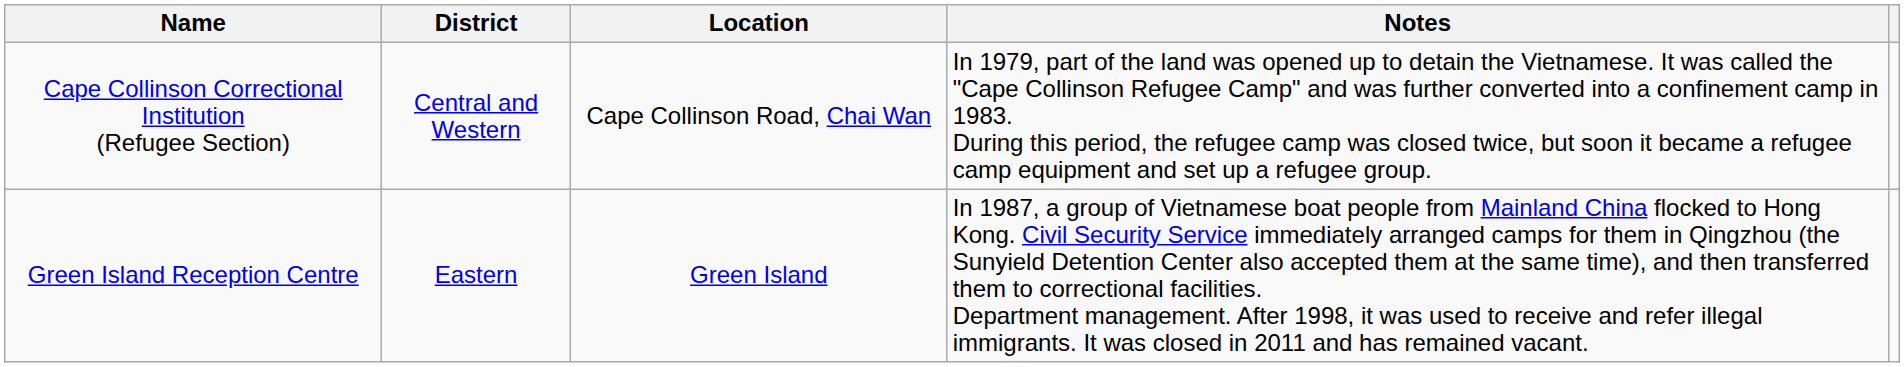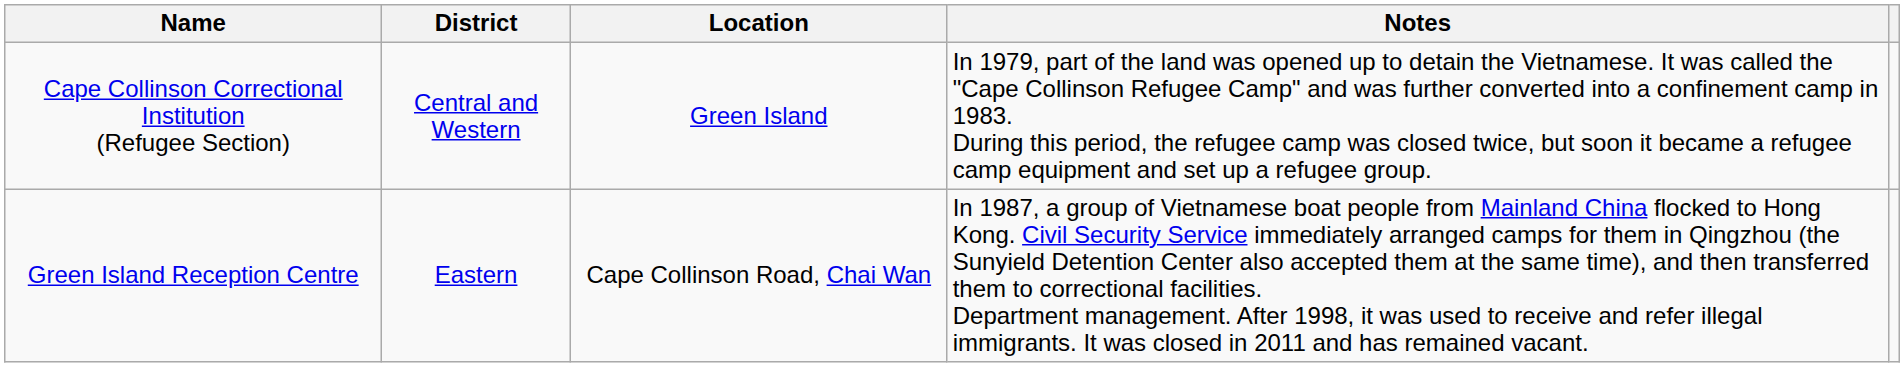(759, 115) Cape Collinson Road, Chai Wan -> (759, 115) Green Island
(759, 275) Green Island -> (759, 275) Cape Collinson Road, Chai Wan
